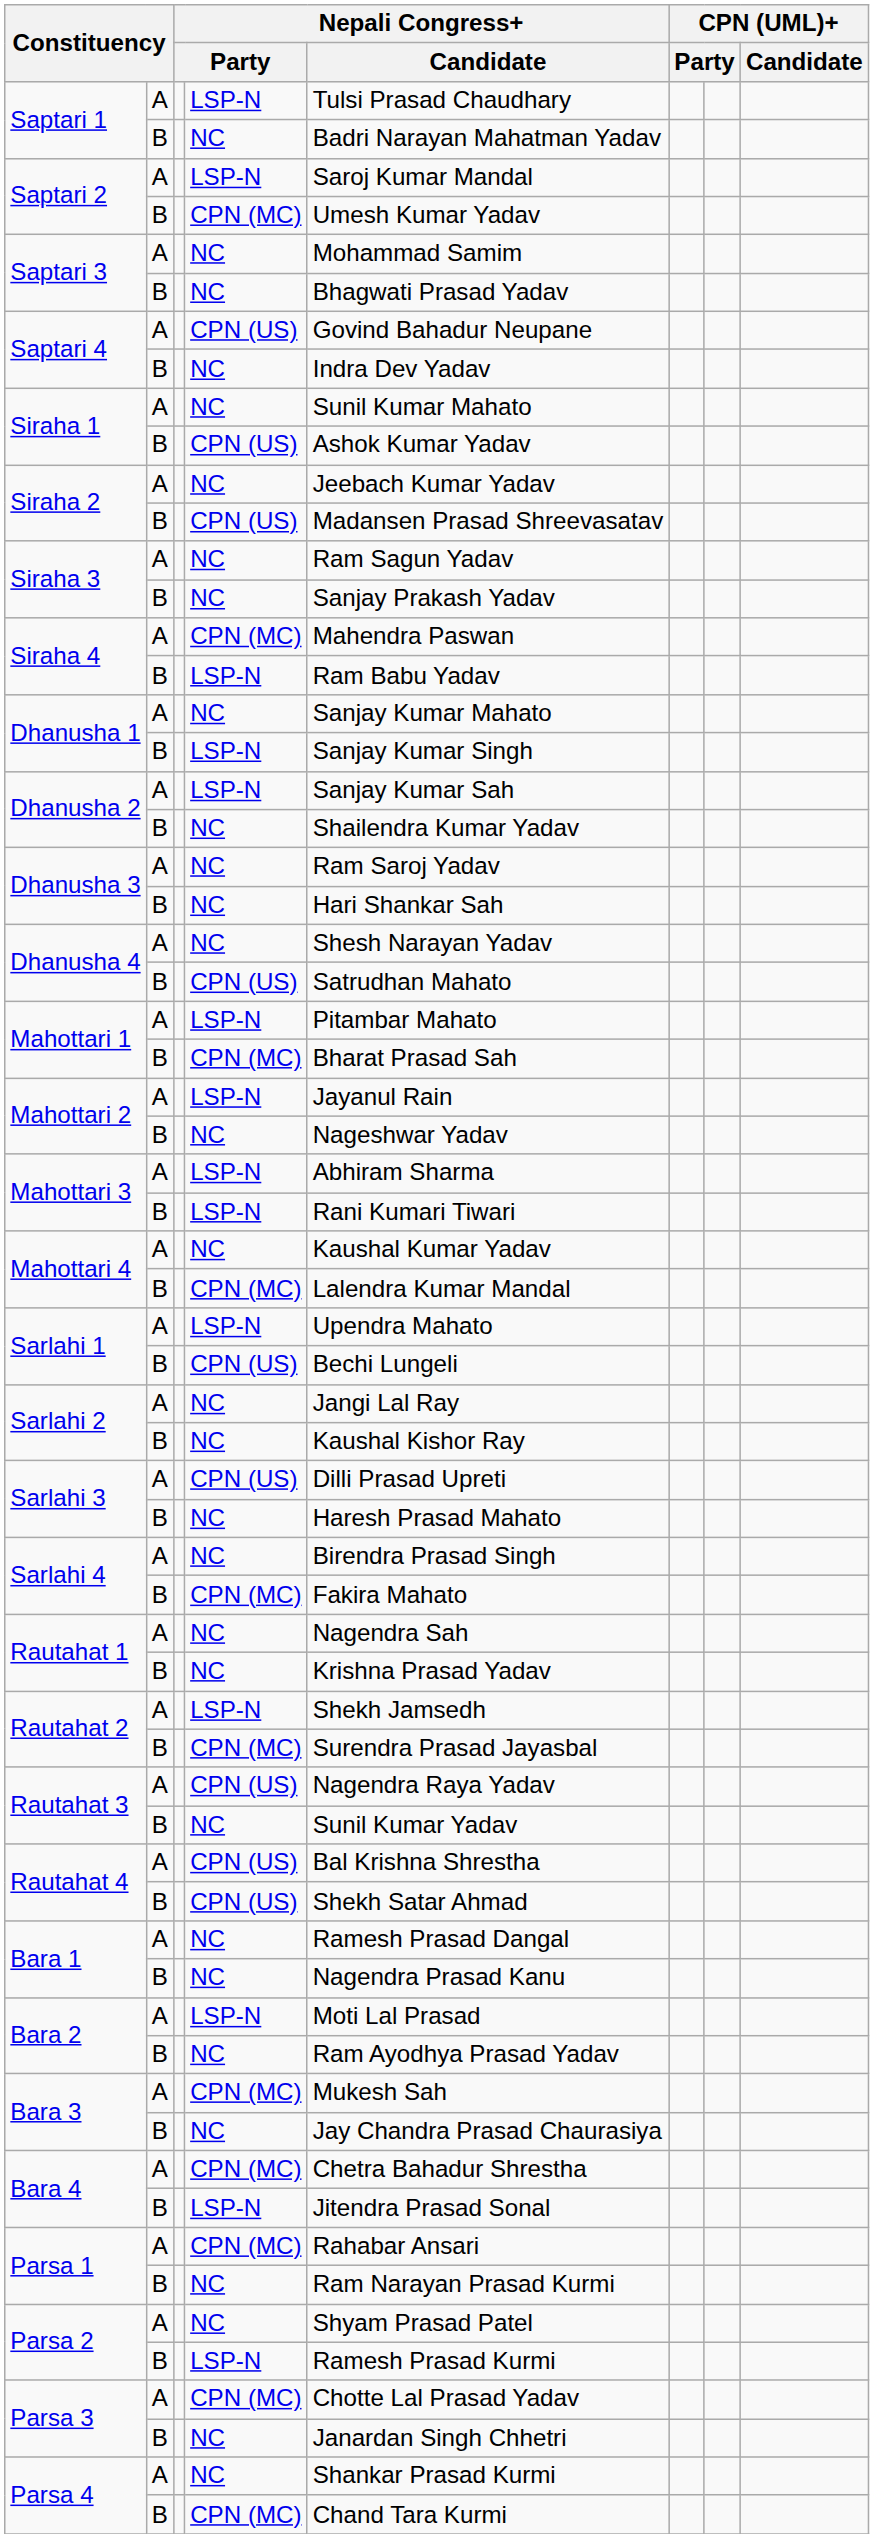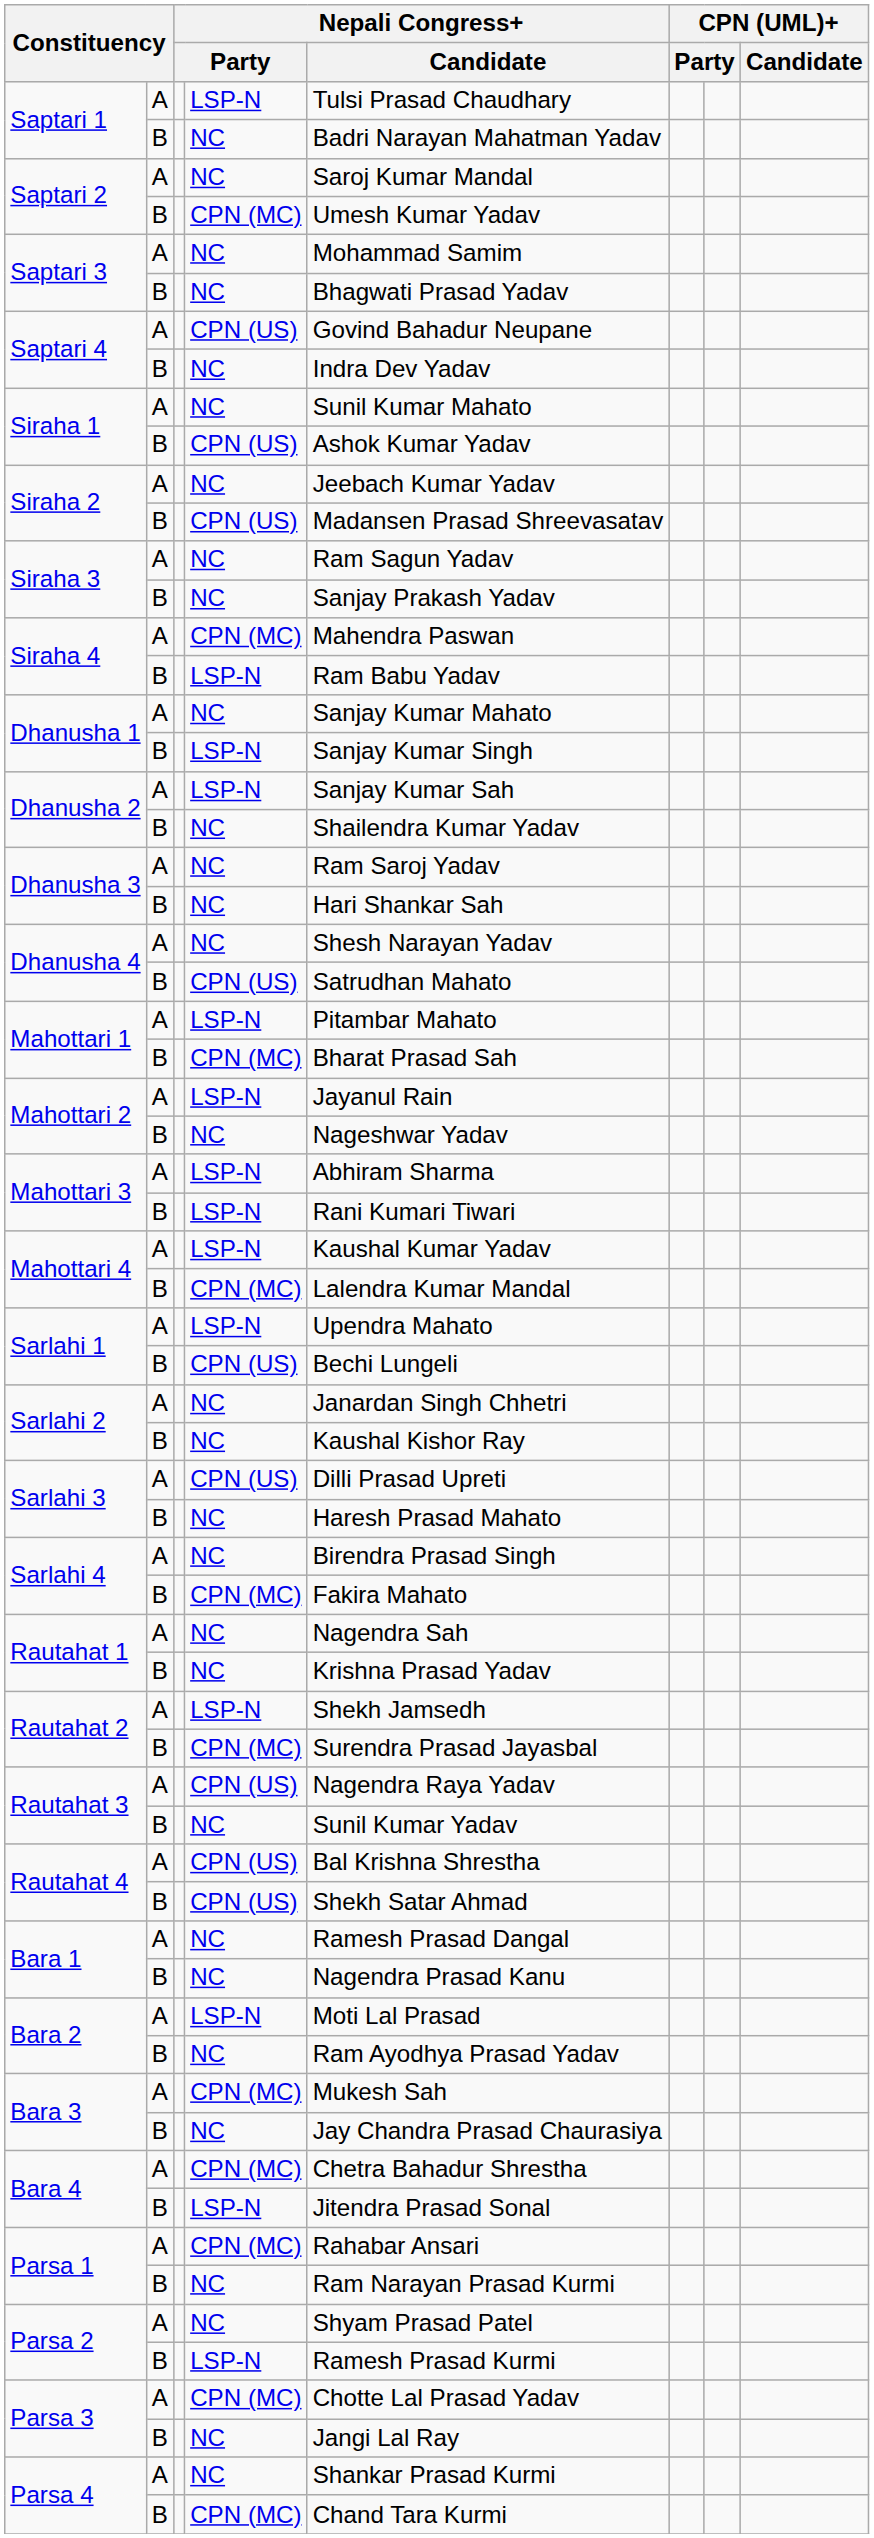(226, 176) LSP-N -> (208, 176) NC
(208, 1249) NC -> (226, 1249) LSP-N
(386, 1403) Jangi Lal Ray -> (440, 1403) Janardan Singh Chhetri
(440, 2437) Janardan Singh Chhetri -> (386, 2437) Jangi Lal Ray
